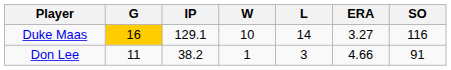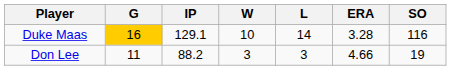(361, 34) 3.27 -> (361, 34) 3.28
(190, 55) 38.2 -> (190, 55) 88.2
(247, 55) 1 -> (247, 55) 3
(417, 55) 91 -> (417, 55) 19
